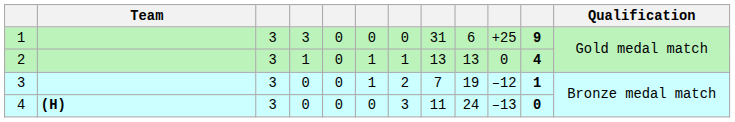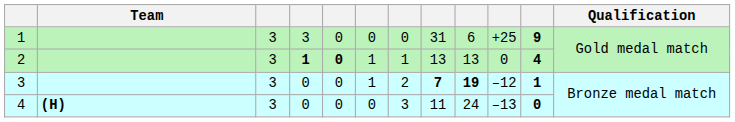(306, 61) normal -> (306, 61) bold
(339, 61) normal -> (339, 61) bold
(438, 83) normal -> (438, 83) bold
(471, 83) normal -> (471, 83) bold
